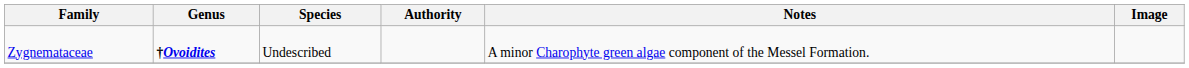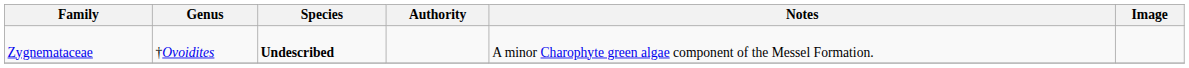(186, 52) bold -> (185, 52) normal
(297, 52) normal -> (297, 52) bold
